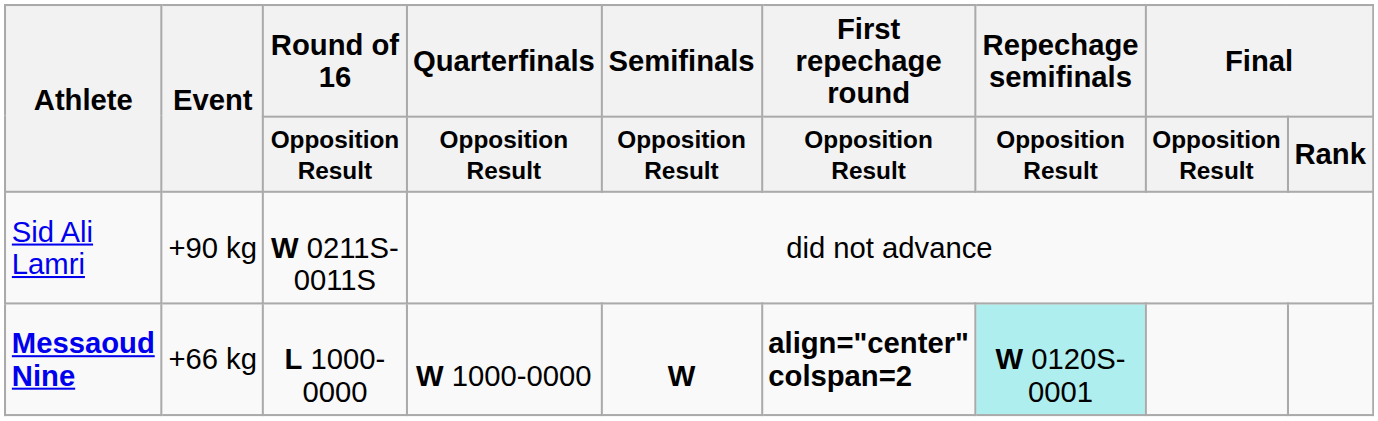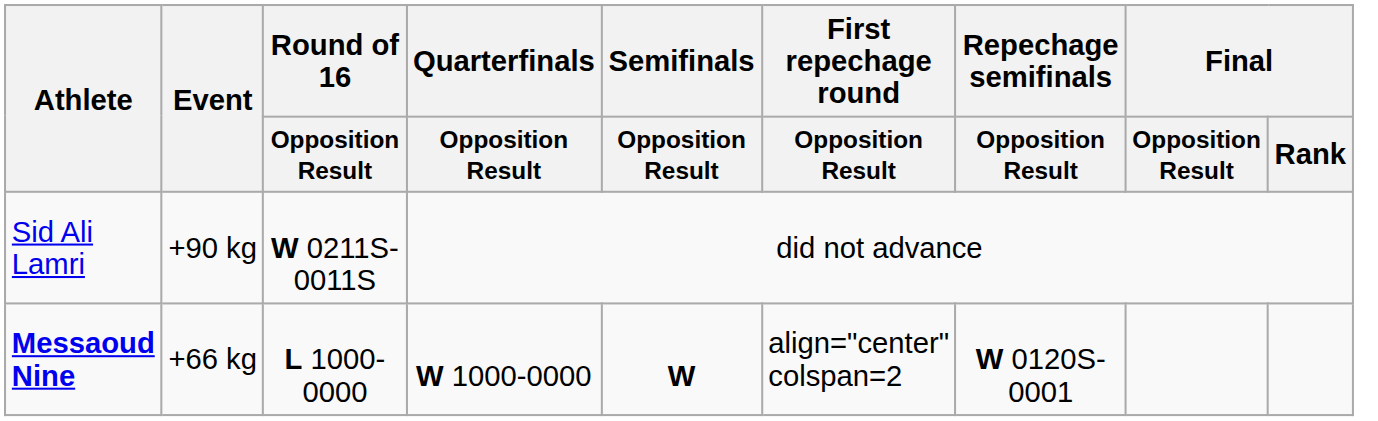(869, 360) bold -> (859, 360) normal
(1061, 376) paleturquoise background -> (1041, 376) no background
